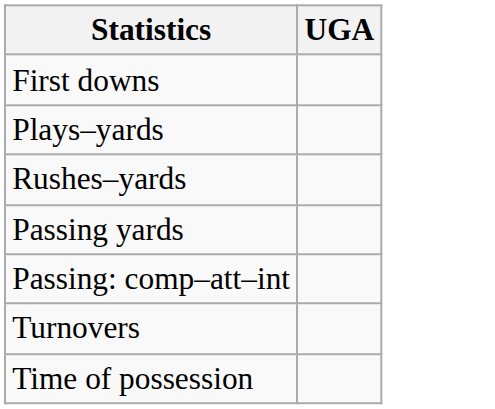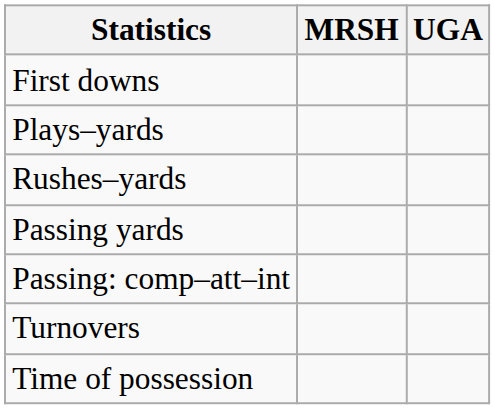+ column: (352, 29)
